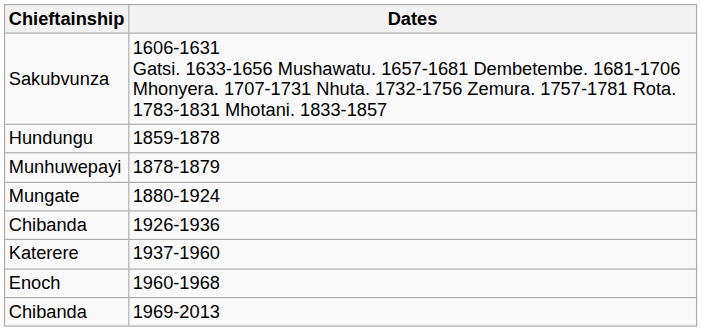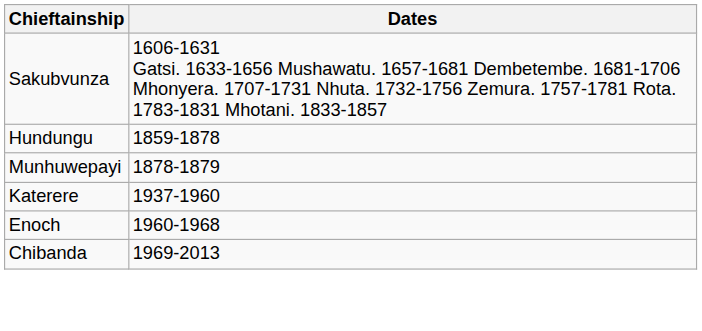- row: (176, 196)
- row: (176, 225)
